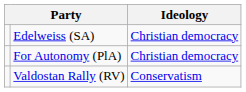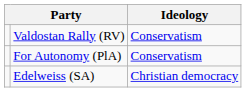rows swapped: (54, 35) <-> (69, 76)
(184, 55) Christian democracy -> (166, 55) Conservatism
